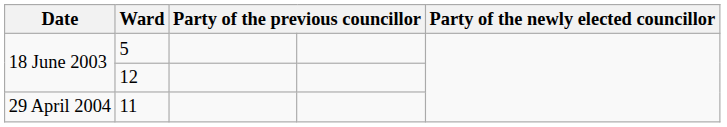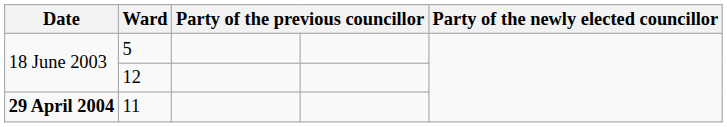(60, 106) normal -> (61, 106) bold
